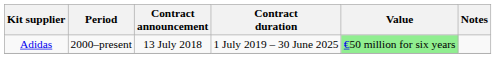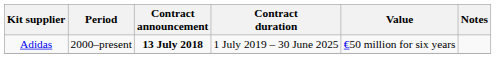(173, 44) normal -> (173, 44) bold
(400, 44) lightgreen background -> (400, 44) no background
